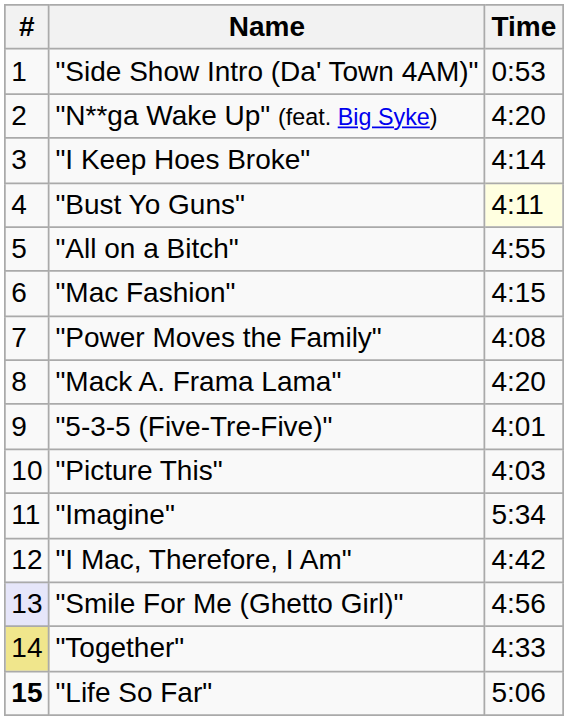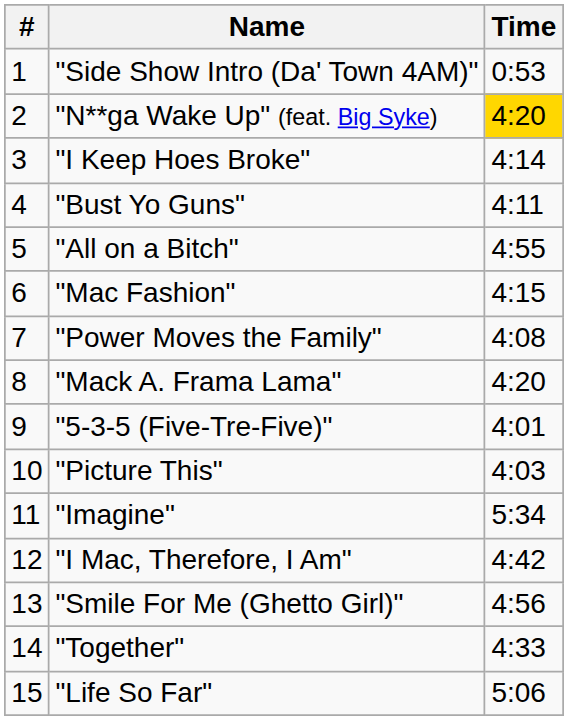(519, 115) no background -> (519, 115) gold background
(518, 204) lightyellow background -> (518, 204) no background
(27, 603) lavender background -> (27, 603) no background
(27, 648) khaki background -> (27, 648) no background
(27, 692) bold -> (27, 692) normal
